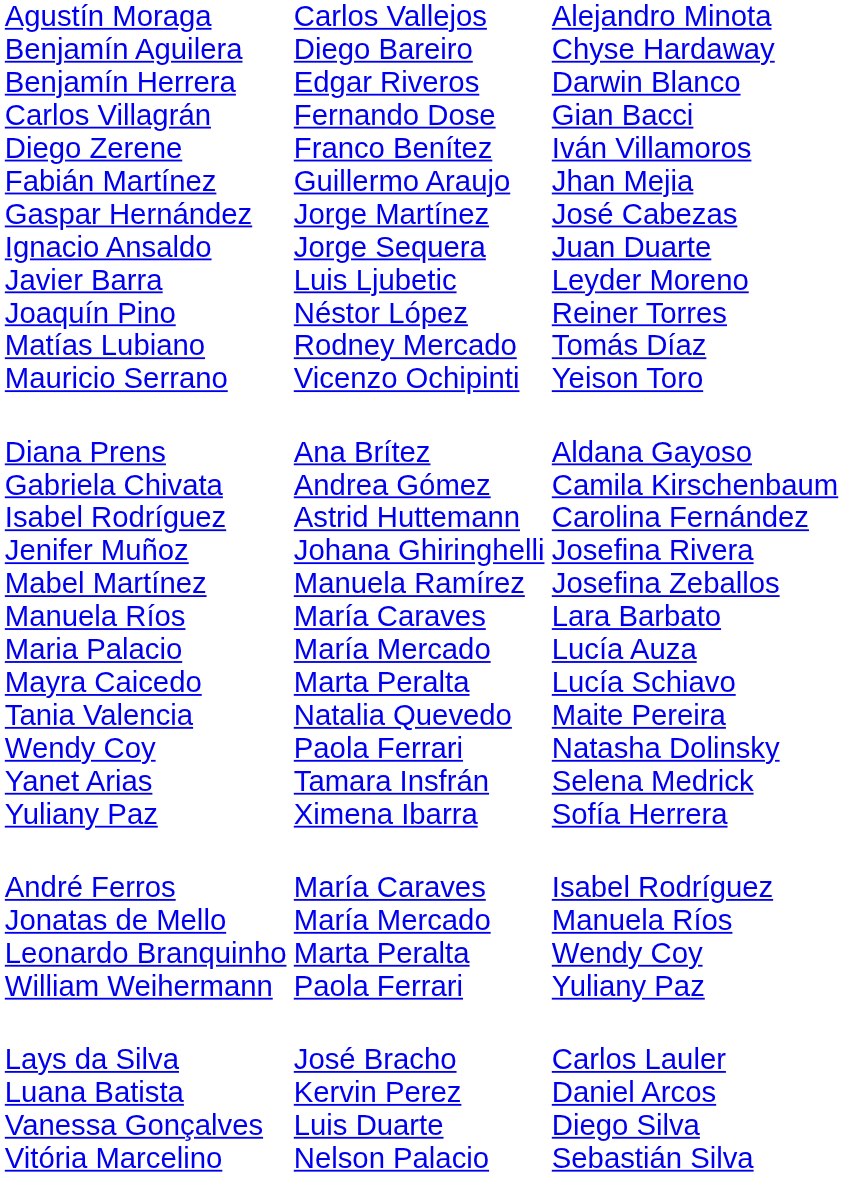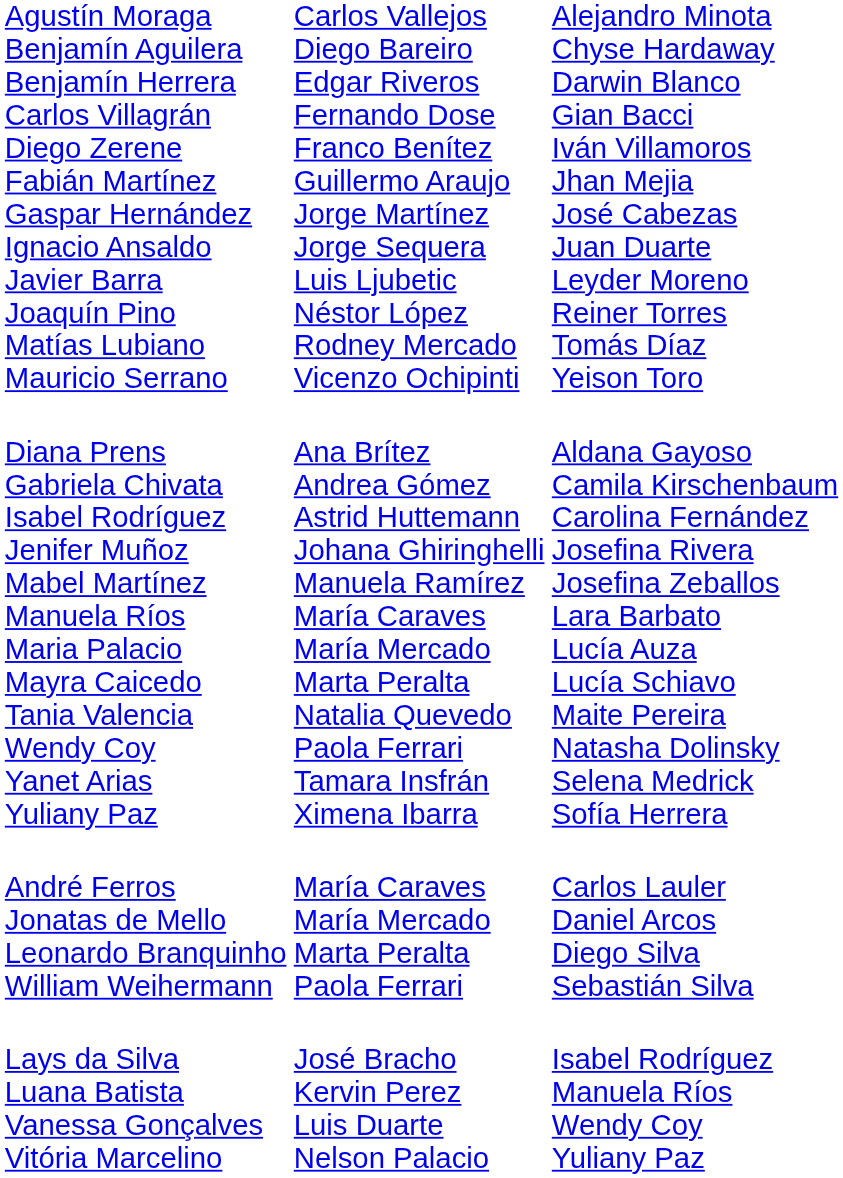(662, 936) Isabel Rodríguez Manuela Ríos Wendy Coy Yuliany Paz -> (653, 936) Carlos Lauler Daniel Arcos Diego Silva Sebastián Silva
(653, 1108) Carlos Lauler Daniel Arcos Diego Silva Sebastián Silva -> (662, 1108) Isabel Rodríguez Manuela Ríos Wendy Coy Yuliany Paz
